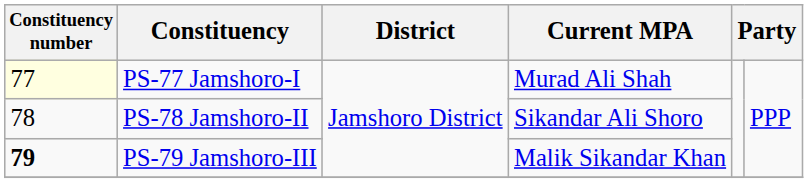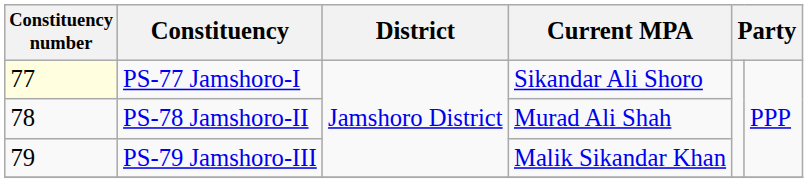(593, 79) Murad Ali Shah -> (608, 79) Sikandar Ali Shoro
(608, 118) Sikandar Ali Shoro -> (593, 118) Murad Ali Shah
(23, 157) bold -> (23, 157) normal
